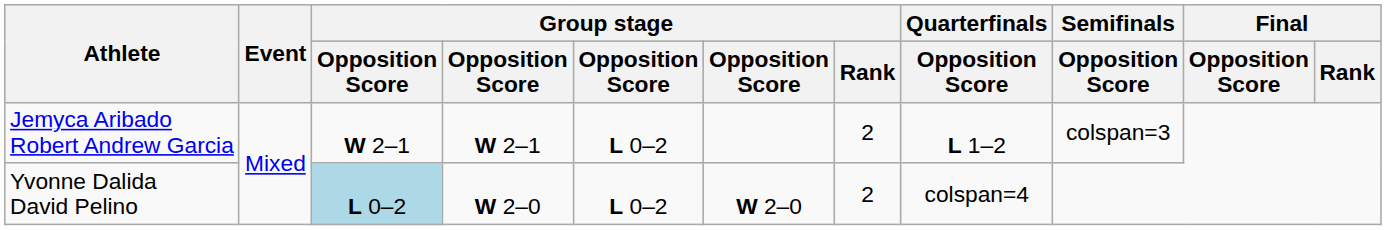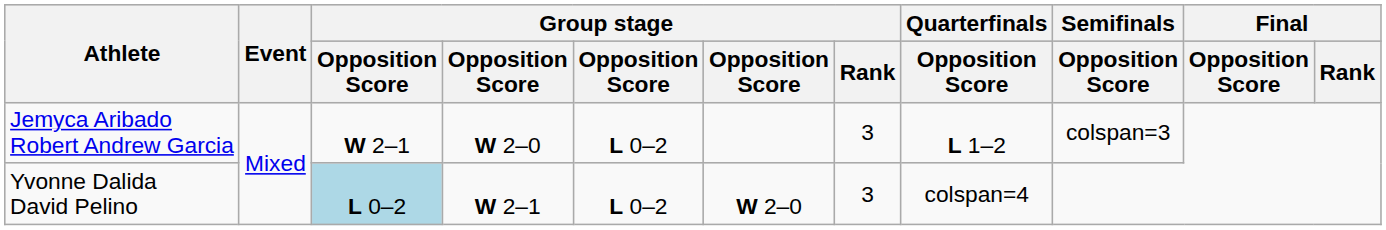(508, 146) W 2–1 -> (508, 146) W 2–0
(867, 133) 2 -> (867, 133) 3
(508, 207) W 2–0 -> (508, 207) W 2–1
(867, 194) 2 -> (867, 194) 3
